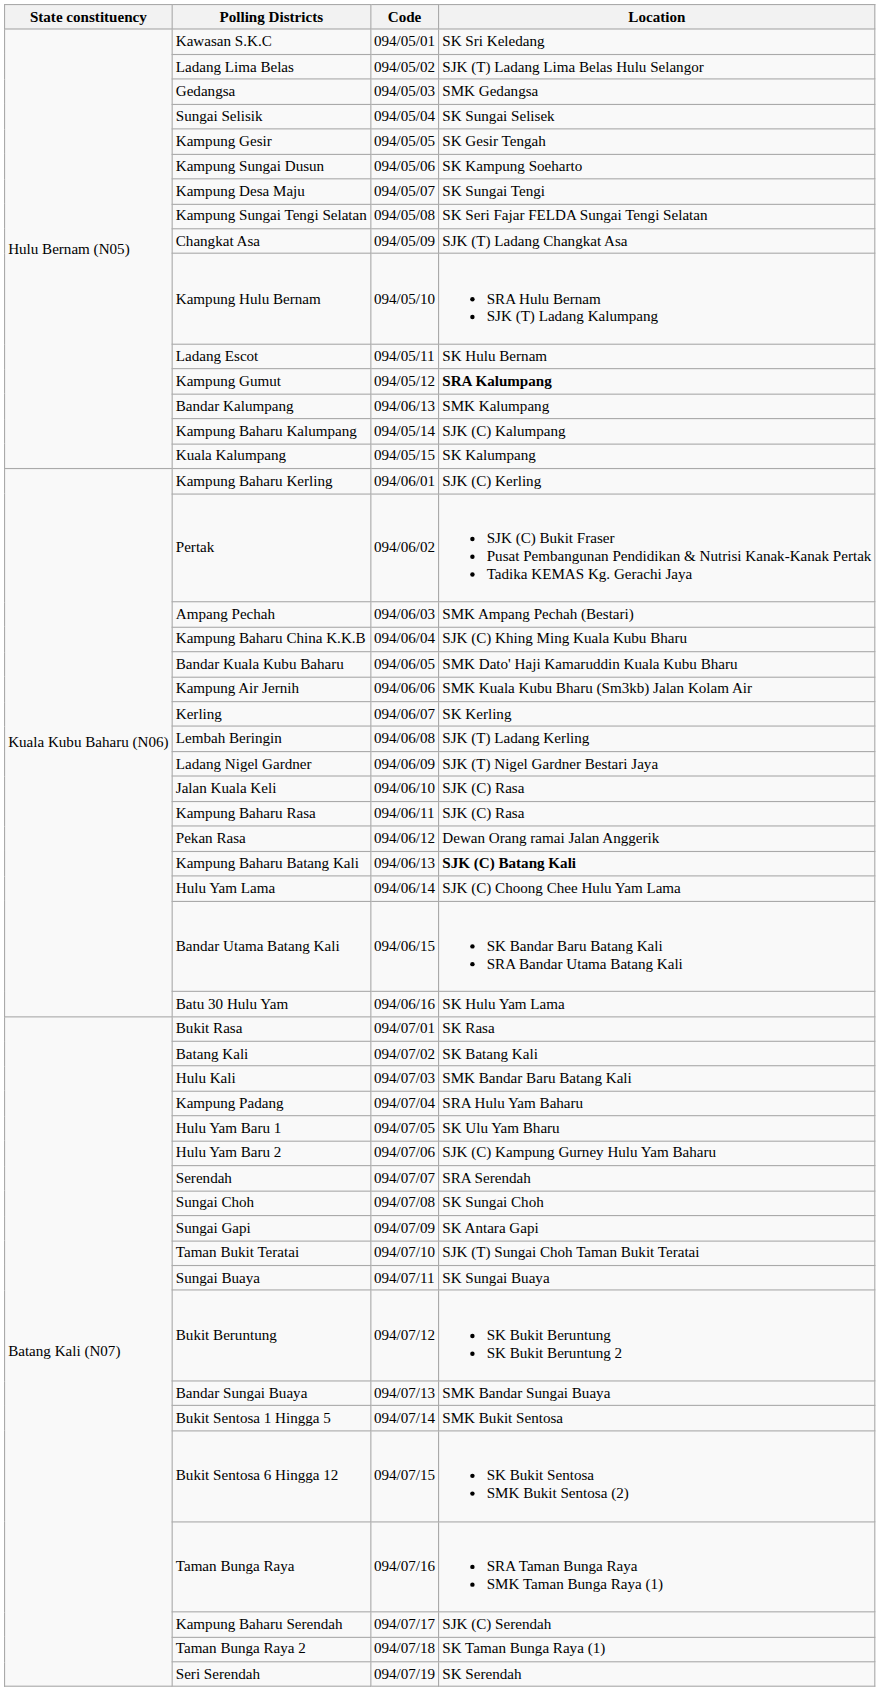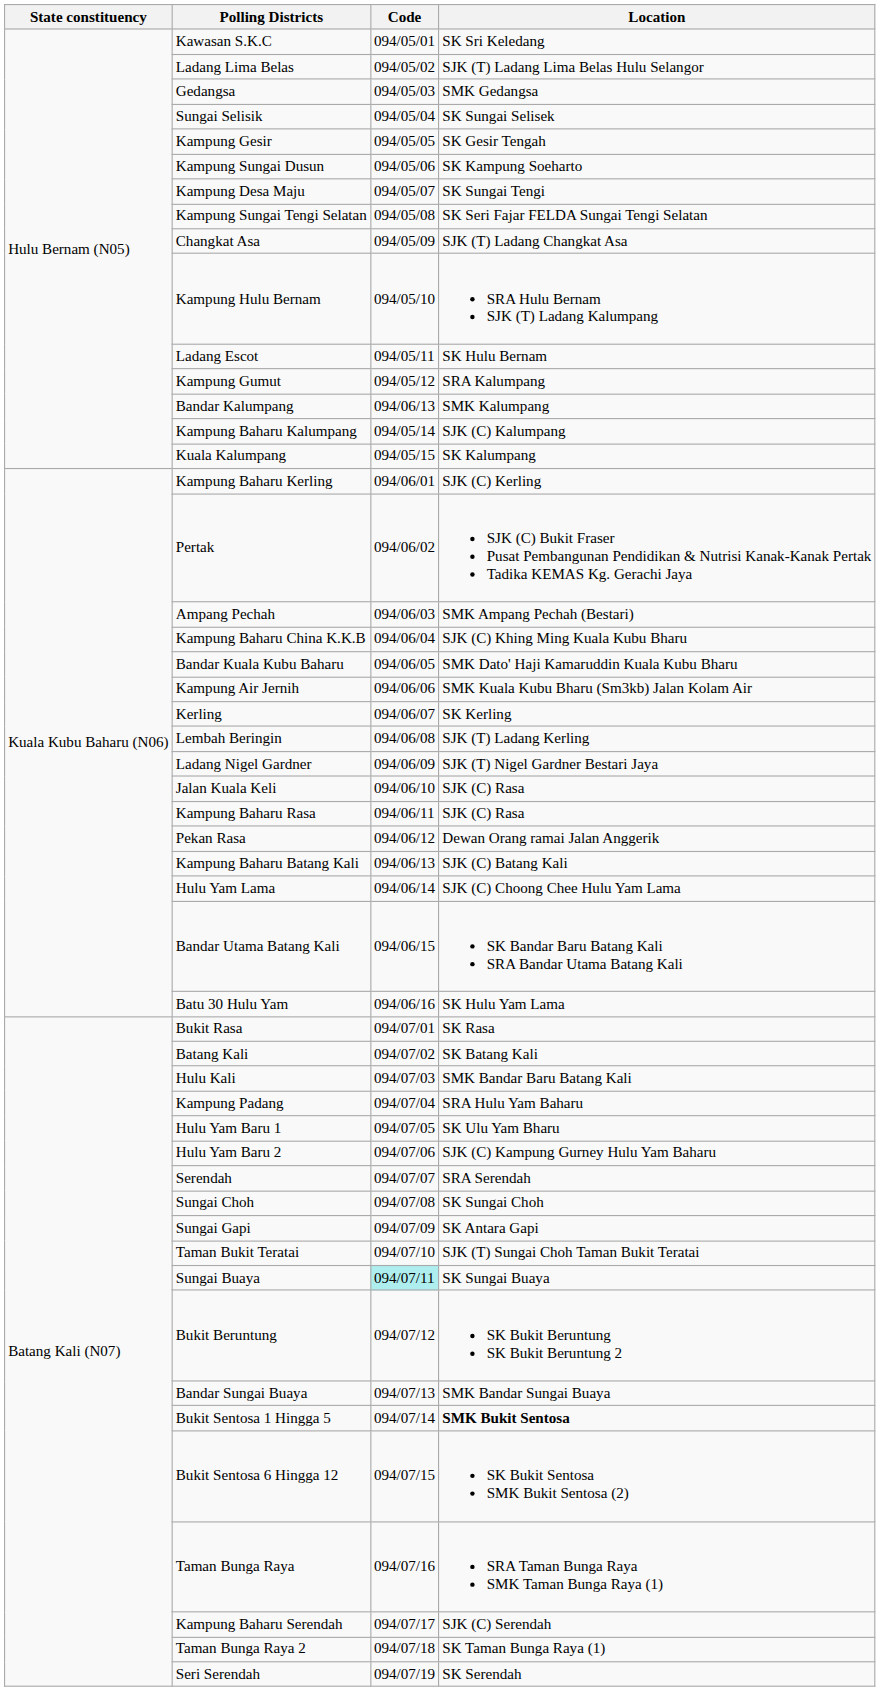(497, 381) bold -> (494, 381) normal
(509, 863) bold -> (505, 863) normal
(404, 1277) no background -> (404, 1277) paleturquoise background
(503, 1417) normal -> (506, 1417) bold
